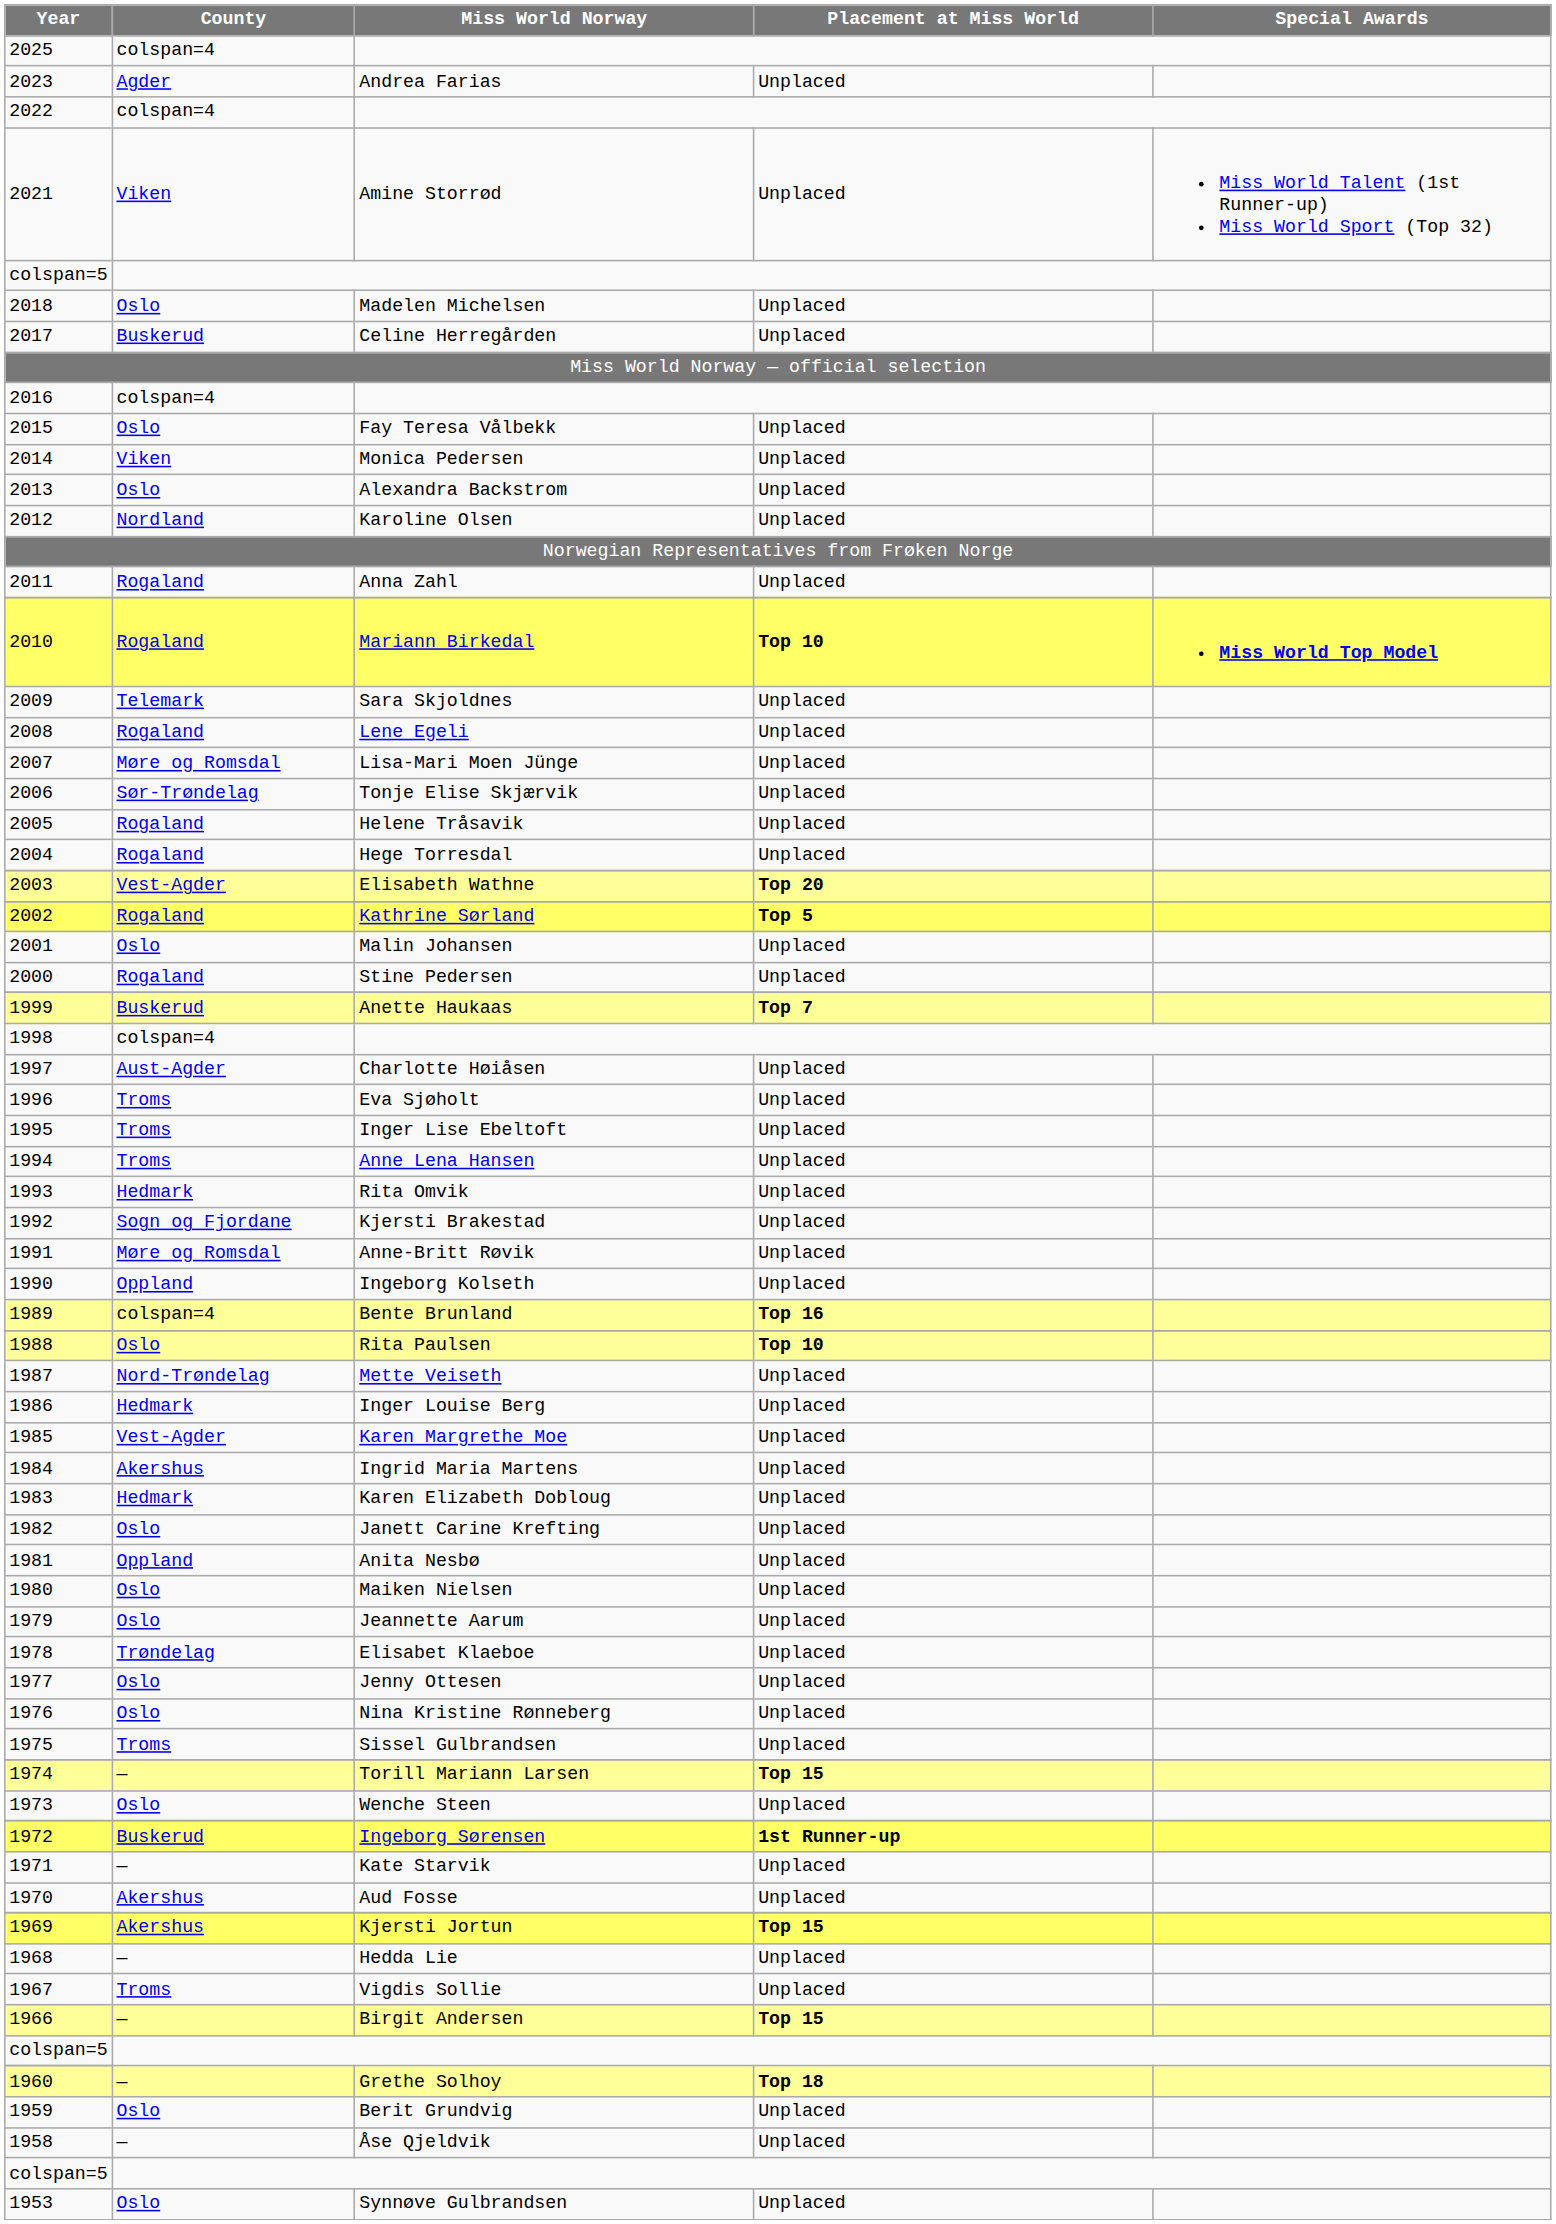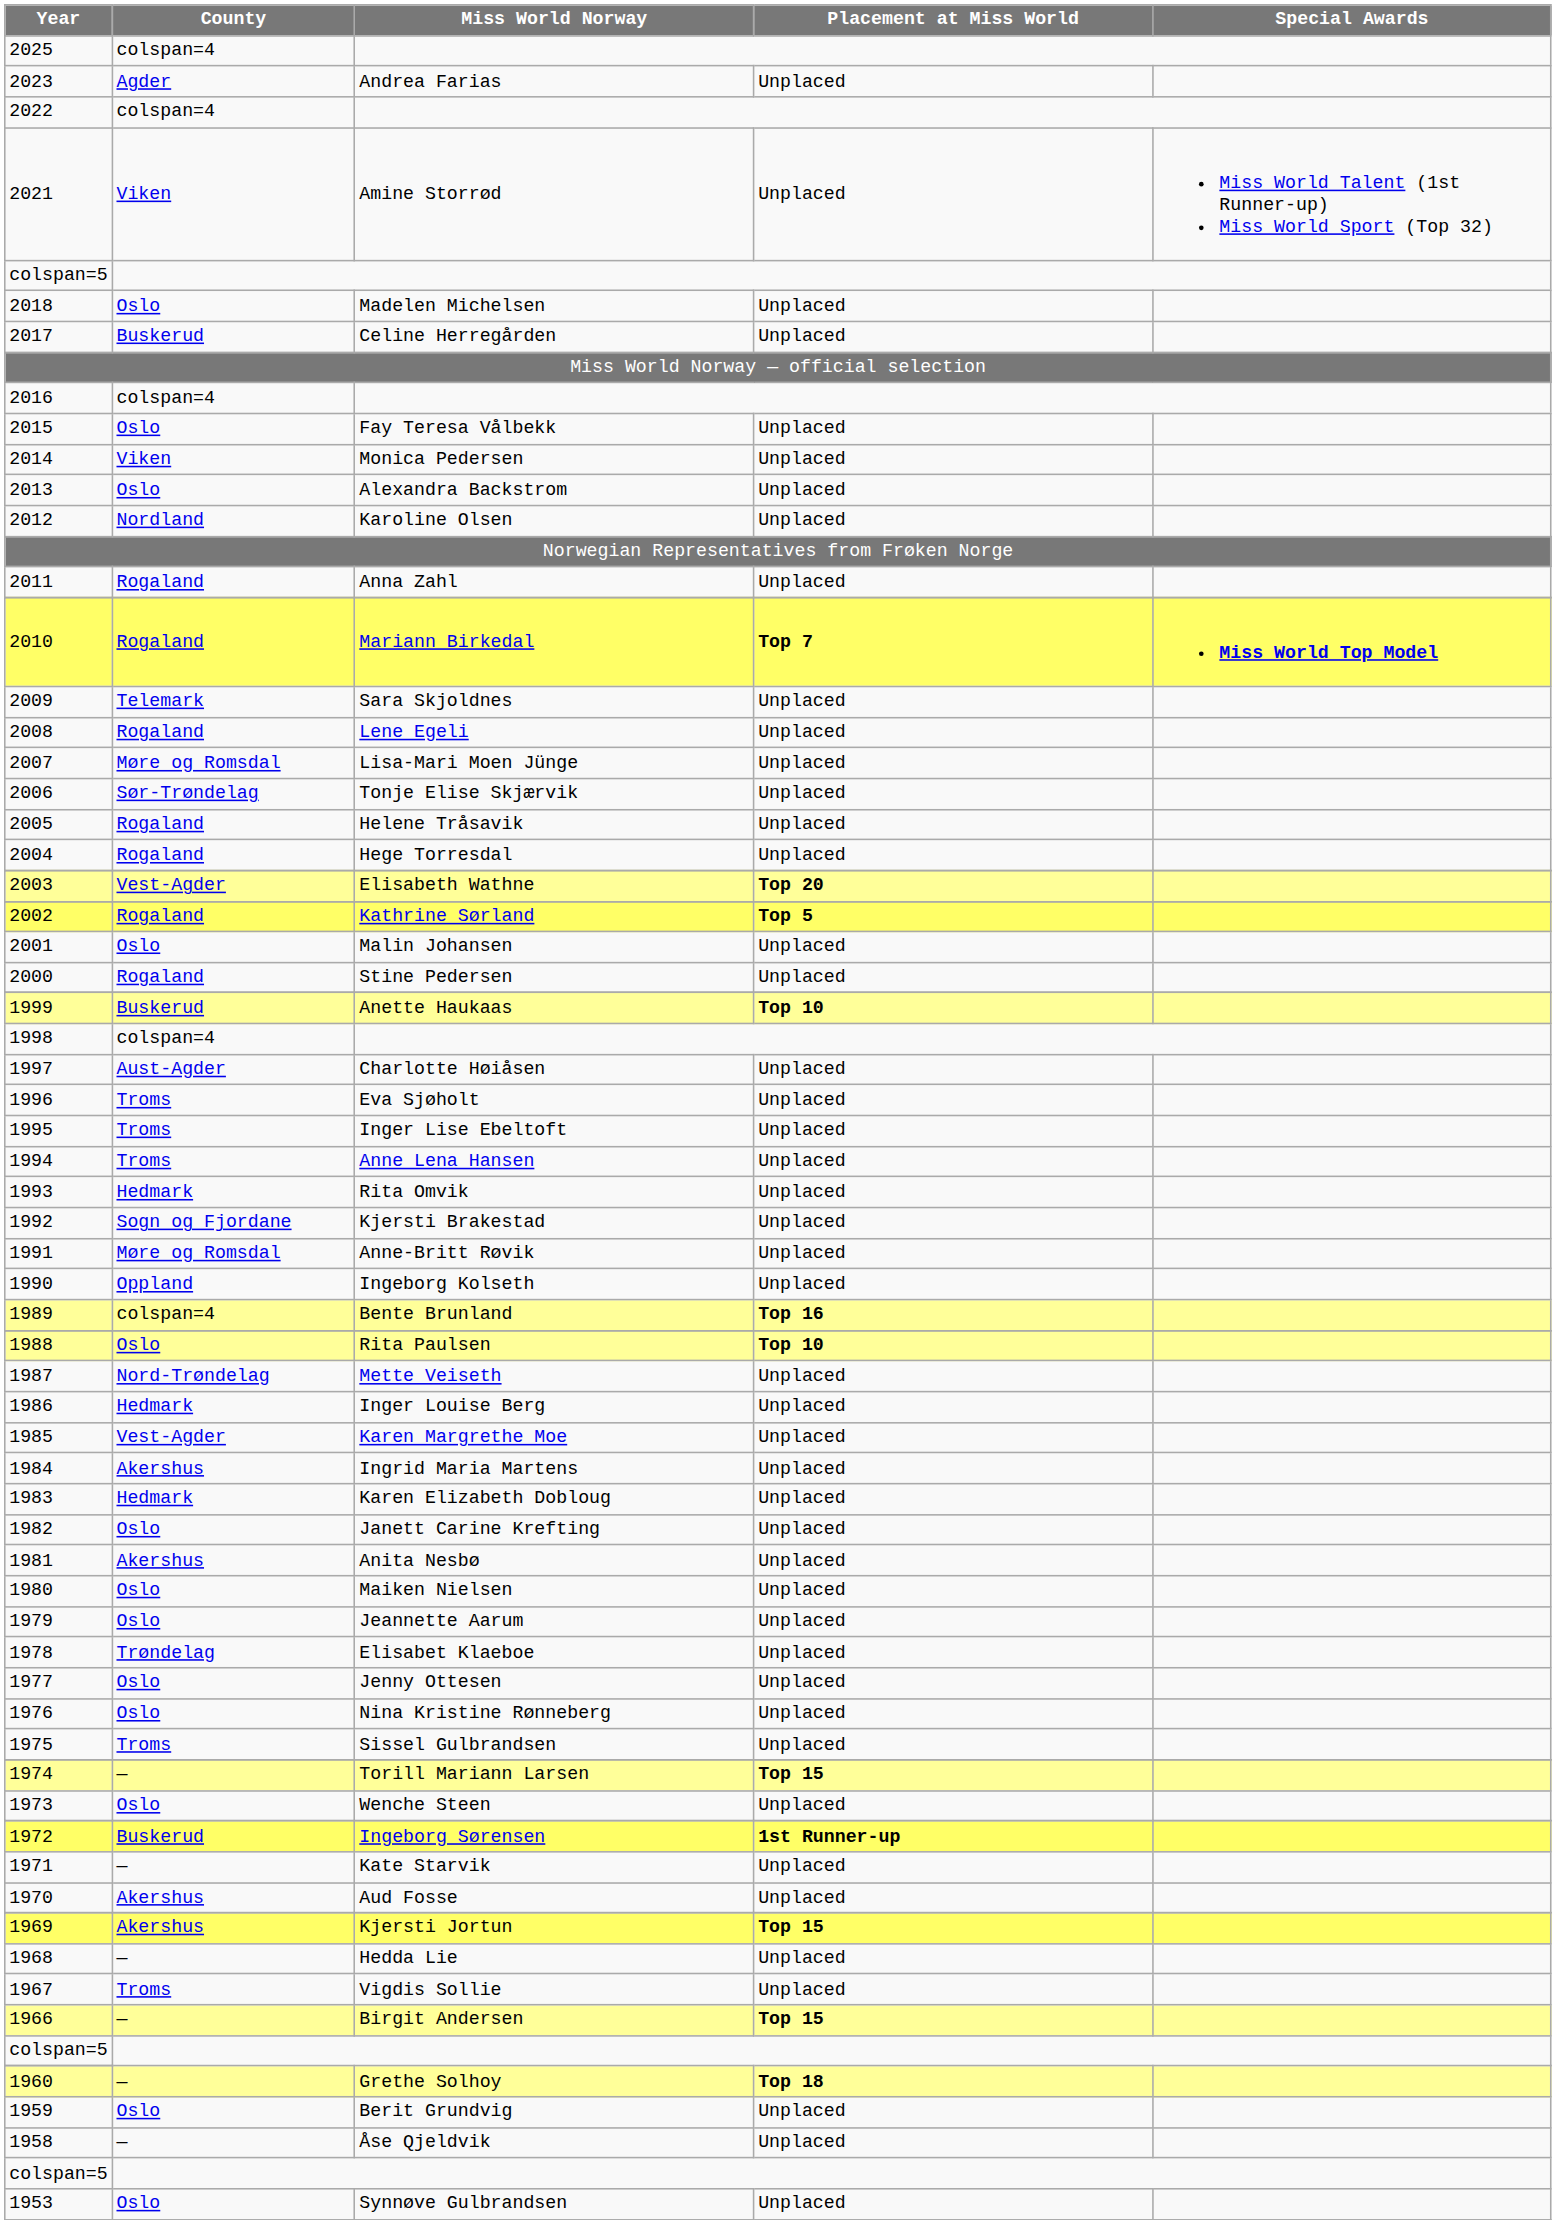(791, 642) Top 10 -> (785, 642) Top 7
(785, 1008) Top 7 -> (791, 1008) Top 10
(155, 1560) Oppland -> (160, 1560) Akershus
